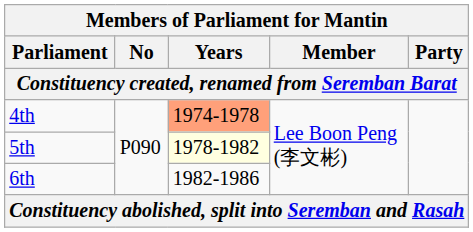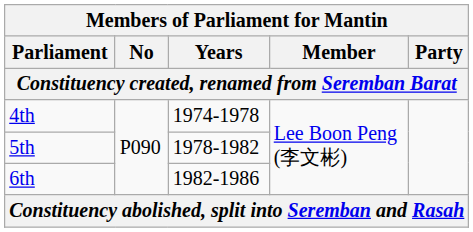(216, 115) lightsalmon background -> (216, 115) no background
(216, 147) lightyellow background -> (216, 147) no background
